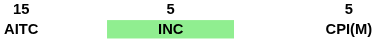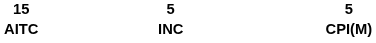(171, 29) lightgreen background -> (171, 29) no background
